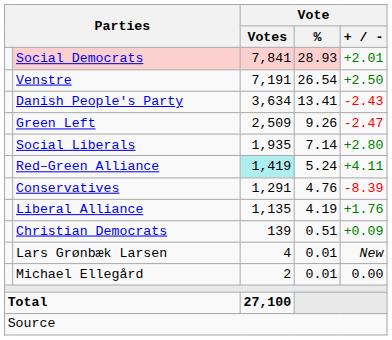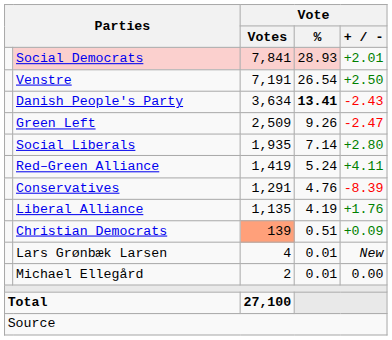(317, 102) normal -> (317, 102) bold
(271, 167) paleturquoise background -> (271, 167) no background
(279, 231) no background -> (279, 231) lightsalmon background
